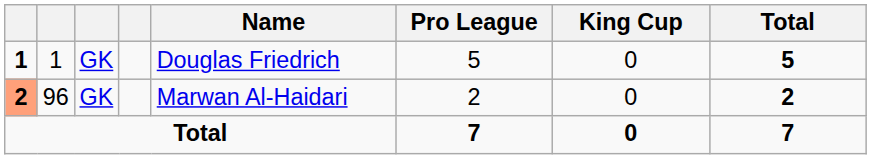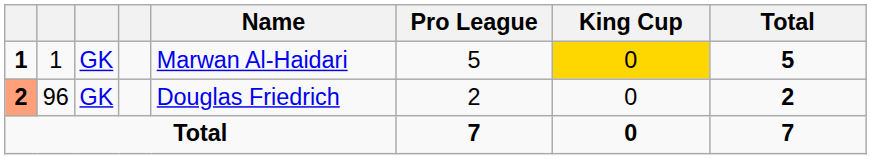(248, 60) Douglas Friedrich -> (252, 60) Marwan Al-Haidari
(631, 60) no background -> (631, 60) gold background
(252, 97) Marwan Al-Haidari -> (248, 97) Douglas Friedrich
